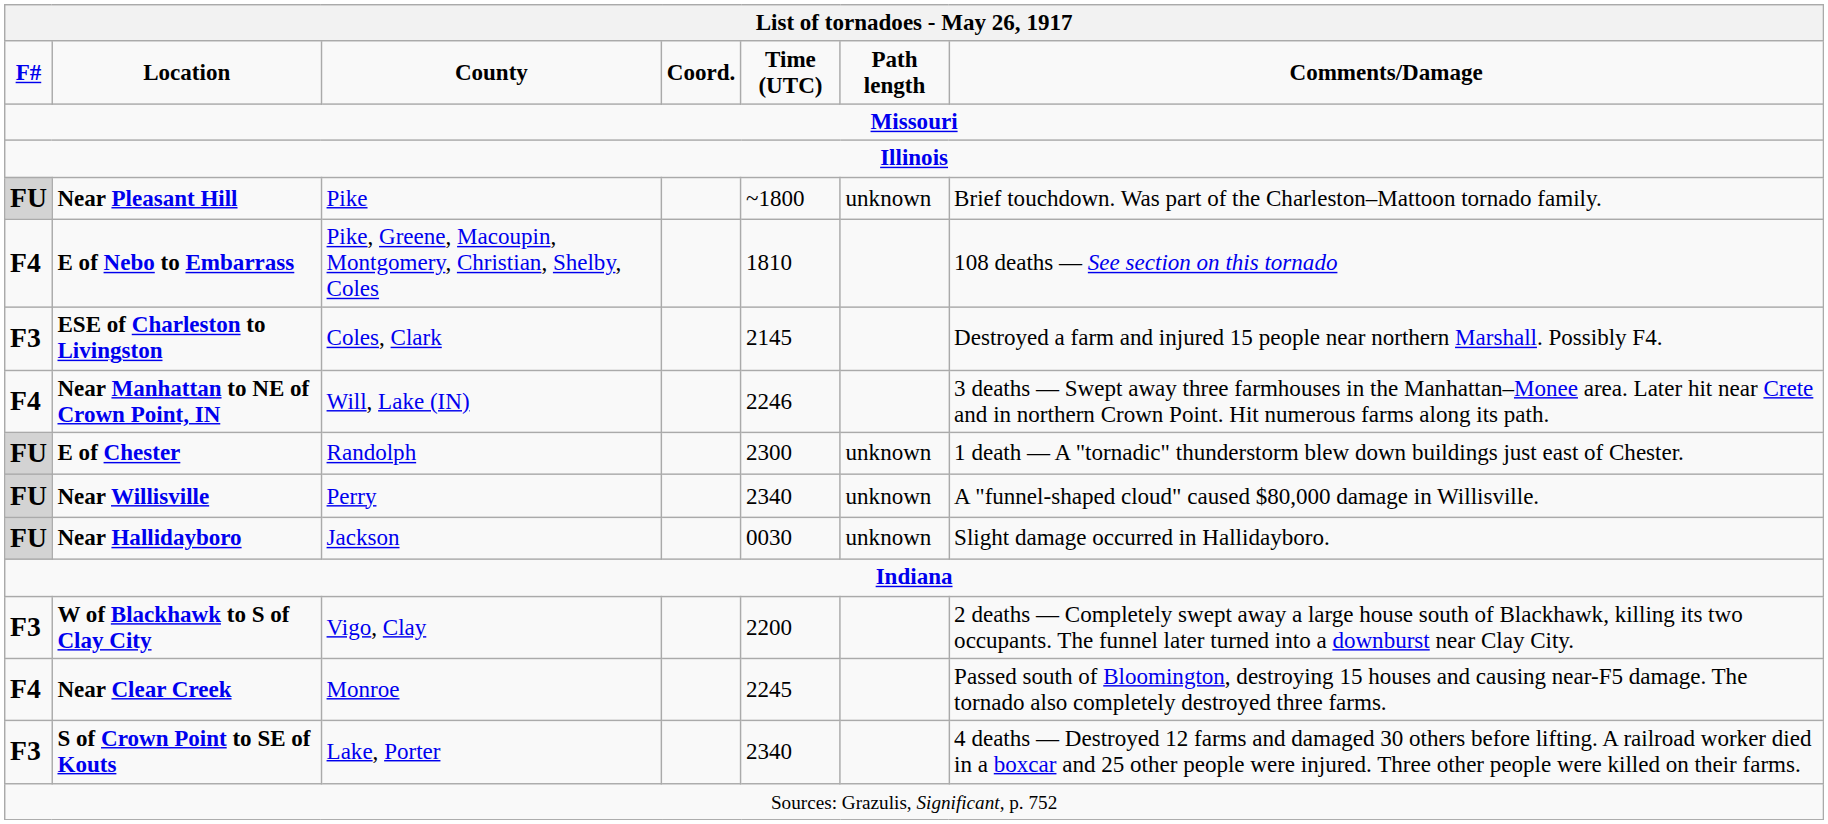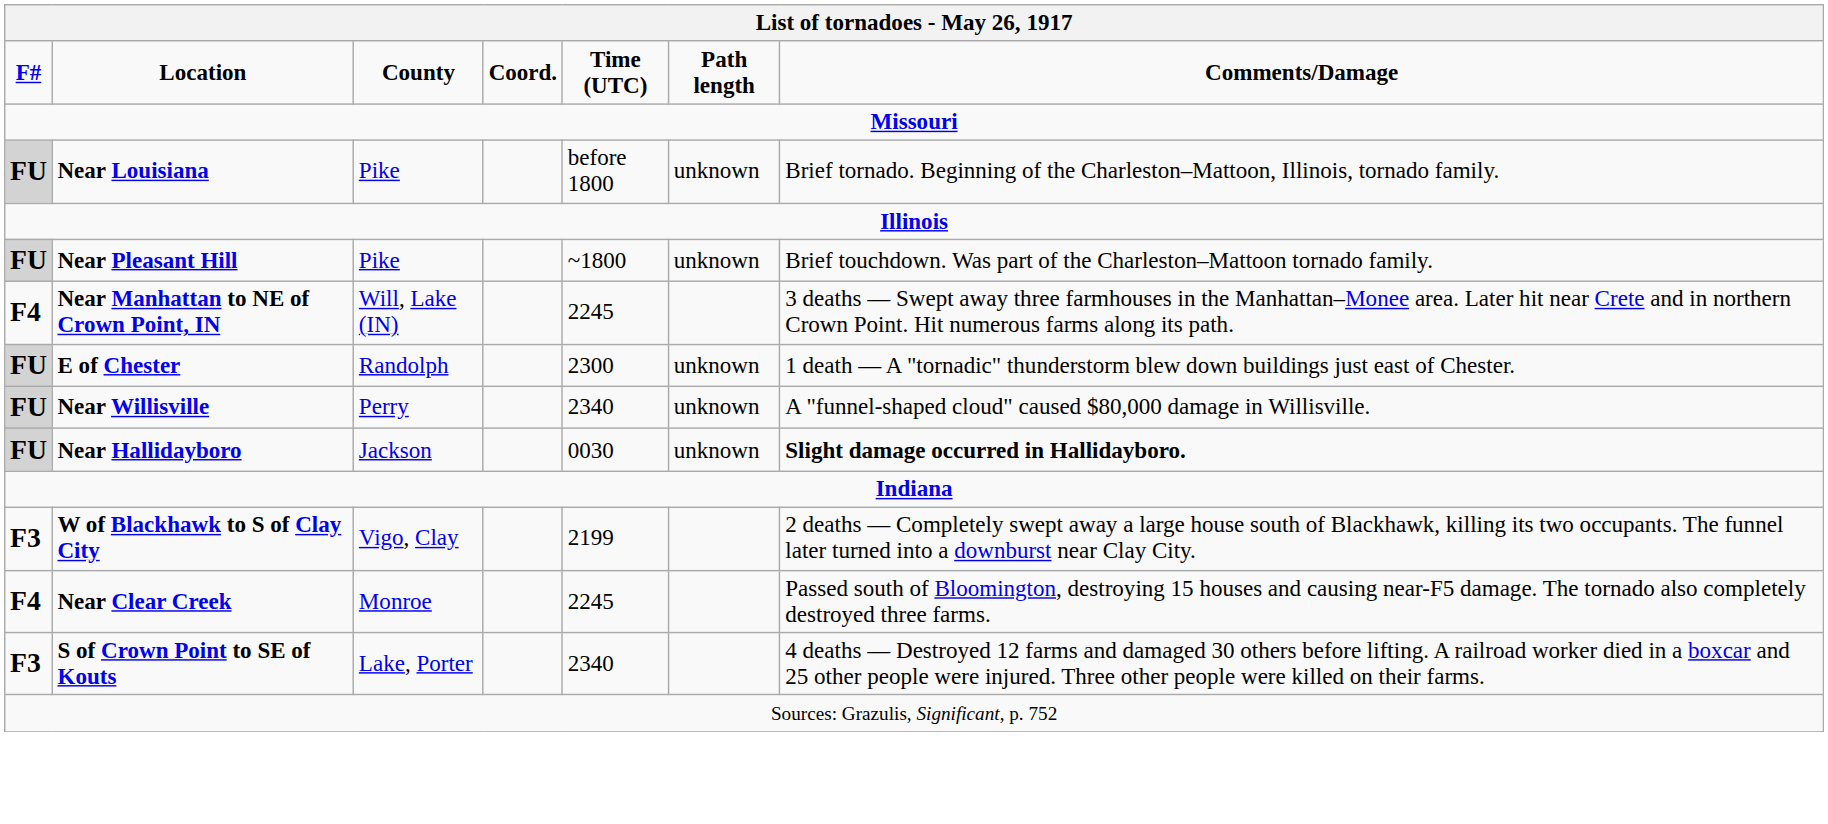+ row: (133, 171)
- row: (176, 263)
- row: (162, 338)
(769, 400) 2246 -> (591, 312) 2245
(1142, 537) normal -> (986, 449) bold
(769, 626) 2200 -> (591, 538) 2199
